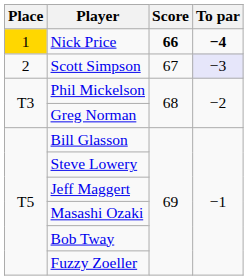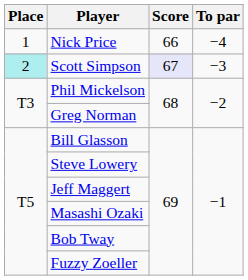(26, 41) gold background -> (26, 41) no background
(171, 41) bold -> (171, 41) normal
(218, 41) bold -> (218, 41) normal
(26, 66) no background -> (26, 66) paleturquoise background
(171, 66) no background -> (171, 66) lavender background
(218, 66) lavender background -> (218, 66) no background
